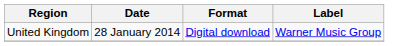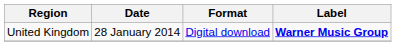(328, 31) normal -> (332, 31) bold
